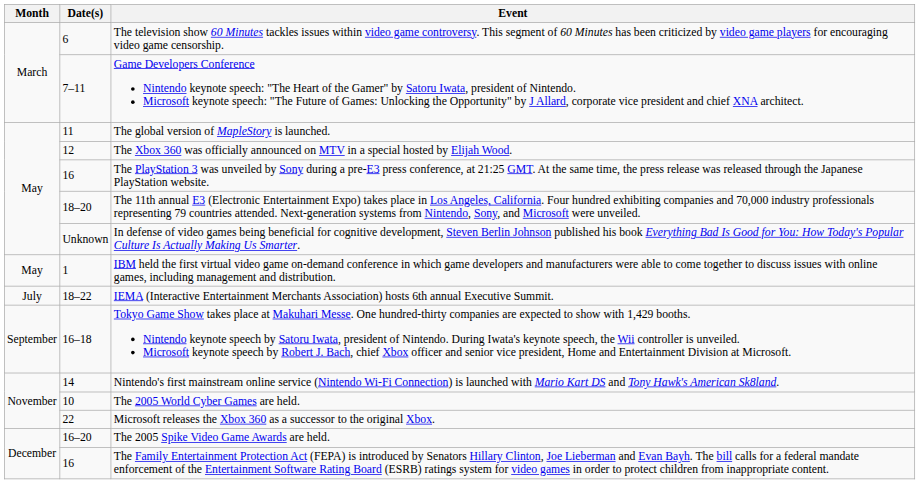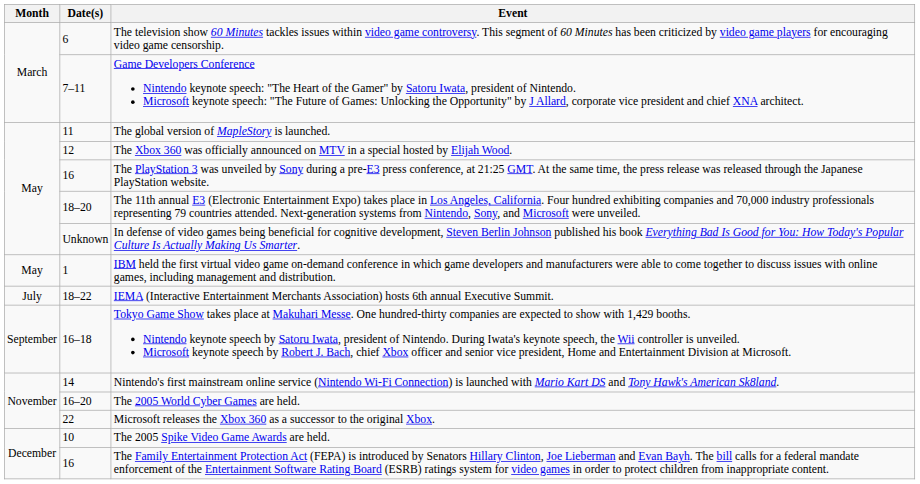(68, 401) 10 -> (77, 401) 16–20
(77, 438) 16–20 -> (68, 438) 10
